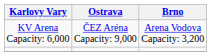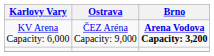(173, 33) normal -> (174, 33) bold
